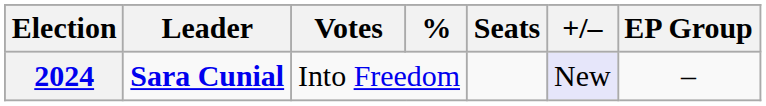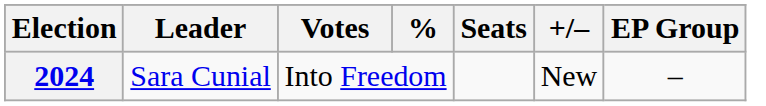(207, 75) bold -> (201, 75) normal
(582, 75) lavender background -> (569, 75) no background
